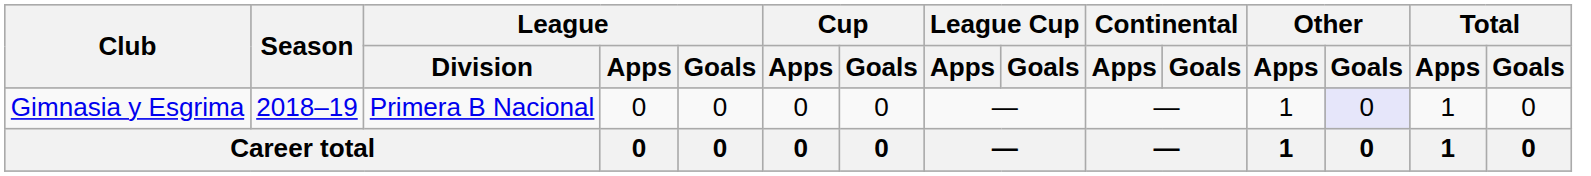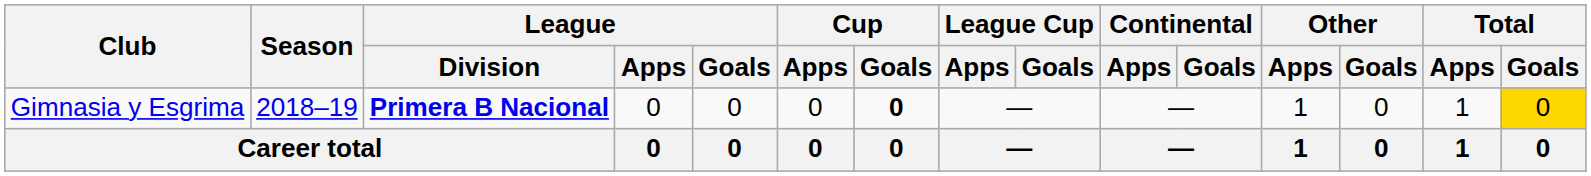(482, 107) normal -> (489, 107) bold
(882, 107) normal -> (896, 107) bold
(1367, 107) lavender background -> (1381, 107) no background
(1529, 107) no background -> (1543, 107) gold background
